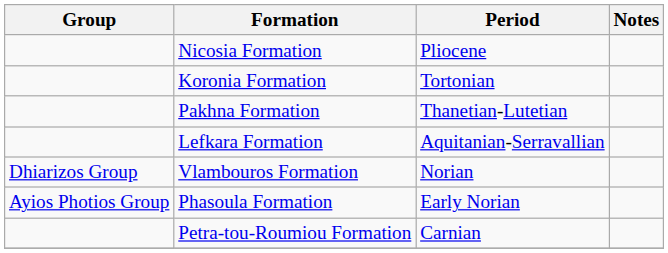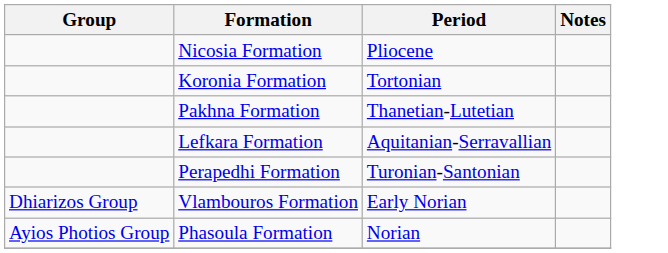+ row: (259, 171)
(447, 171) Norian -> (417, 202) Early Norian
(470, 202) Early Norian -> (393, 232) Norian
- row: (295, 232)
